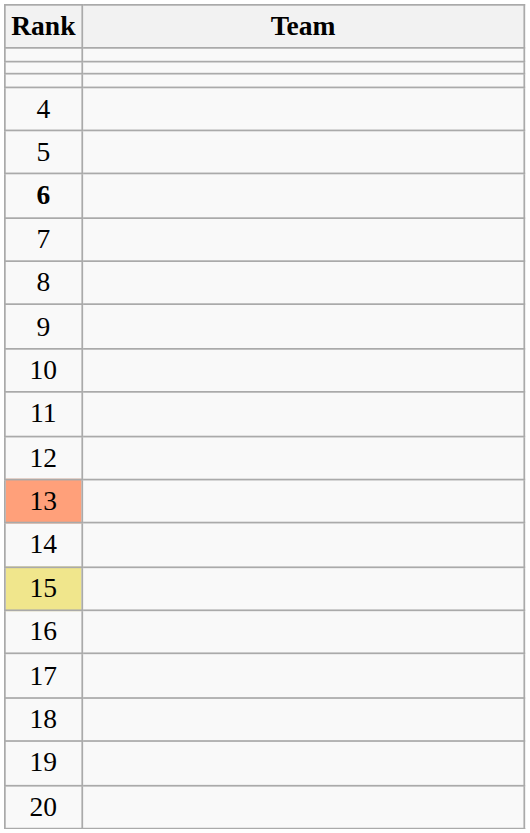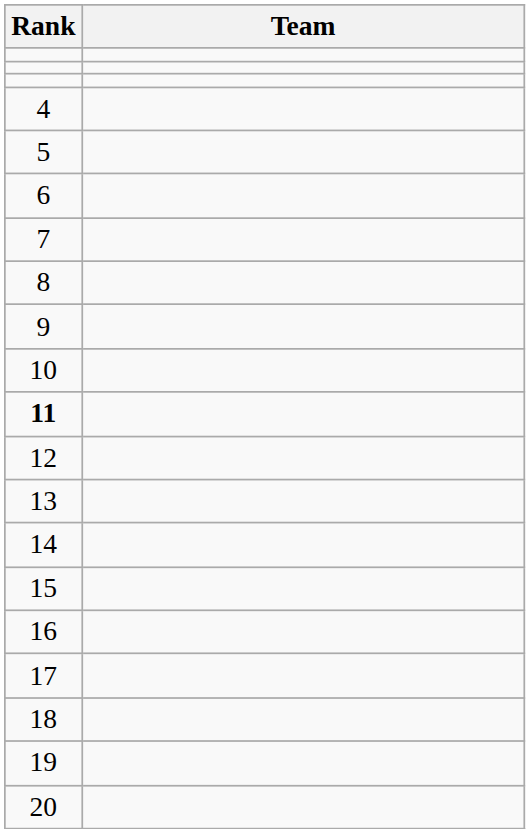(43, 195) bold -> (43, 195) normal
(43, 413) normal -> (43, 413) bold
(43, 500) lightsalmon background -> (43, 500) no background
(43, 588) khaki background -> (43, 588) no background
